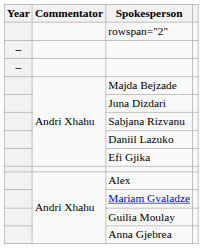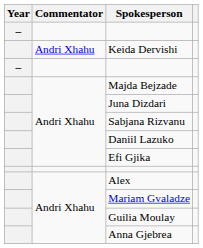- row: (18, 31)
+ row: (18, 49)
